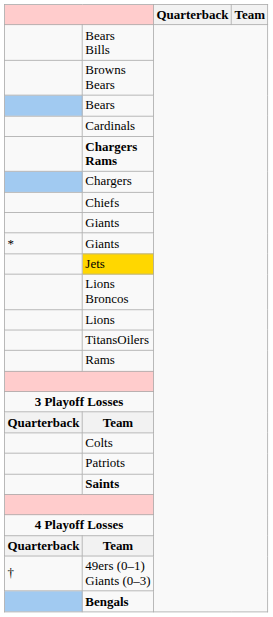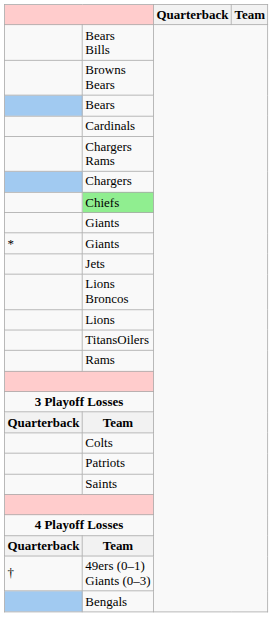(111, 153) bold -> (109, 153) normal
(102, 202) no background -> (102, 202) lightgreen background
(95, 264) gold background -> (95, 264) no background
(102, 484) bold -> (101, 484) normal
(107, 601) bold -> (106, 601) normal
